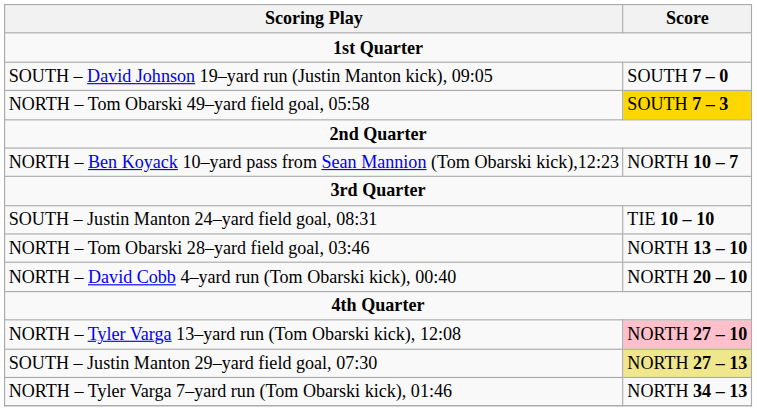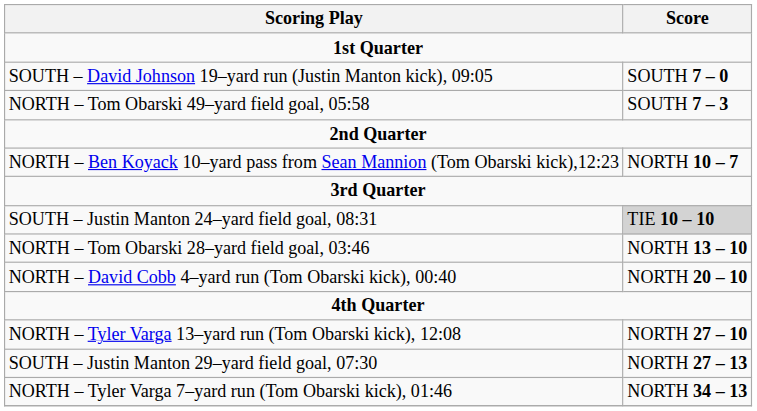(678, 104) gold background -> (678, 104) no background
(671, 219) no background -> (671, 219) lightgrey background
(687, 334) pink background -> (687, 334) no background
(687, 362) khaki background -> (687, 362) no background
